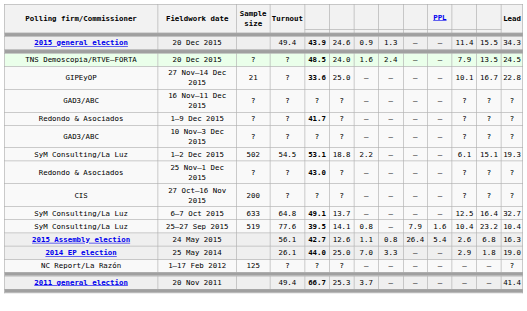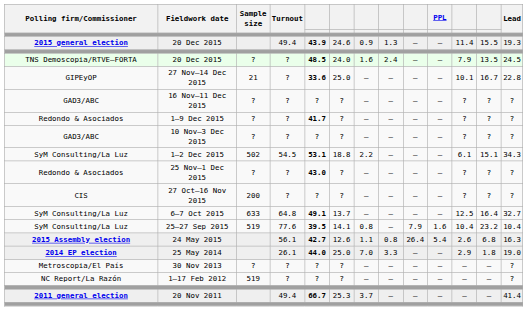(512, 44) 34.3 -> (512, 44) 19.3
(512, 155) 19.3 -> (512, 155) 34.3
+ row: (81, 266)
(253, 266) 125 -> (253, 279) 519
